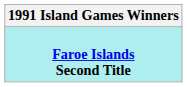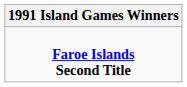(93, 62) paleturquoise background -> (93, 62) no background
